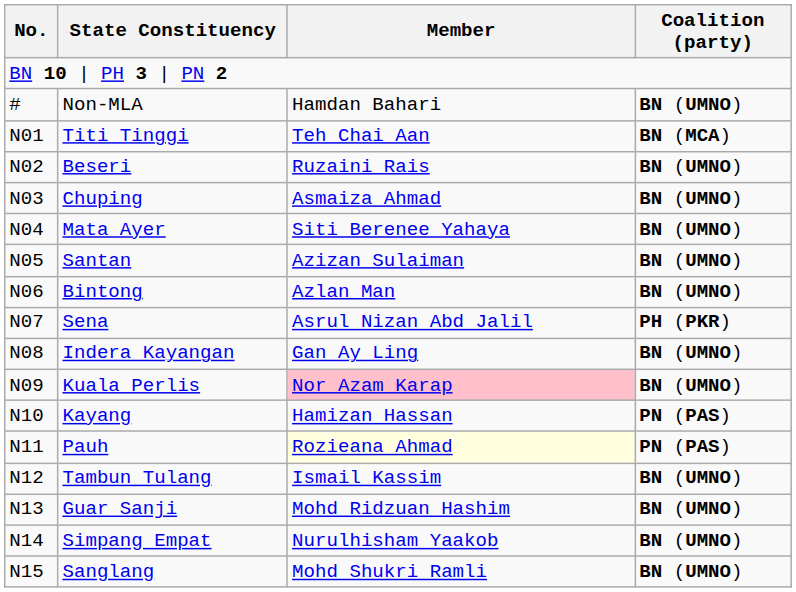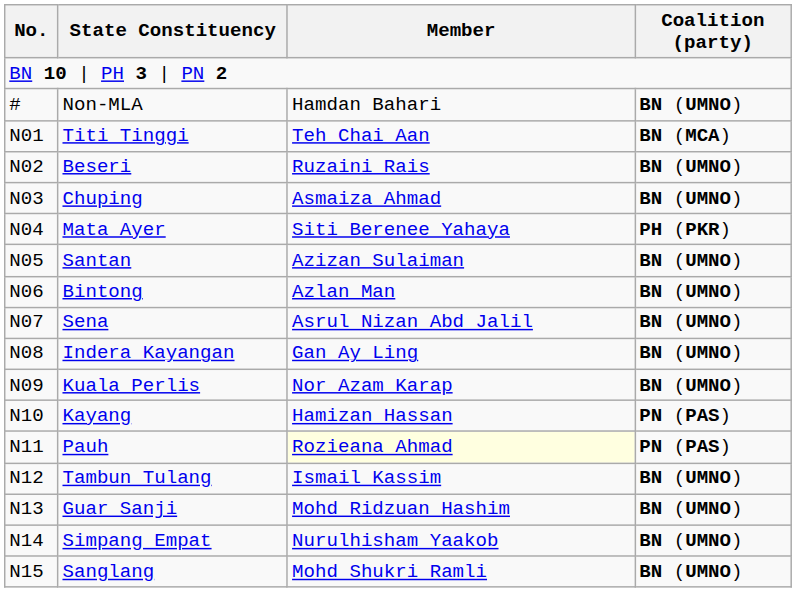(691, 229) BN (UMNO) -> (685, 229) PH (PKR)
(685, 323) PH (PKR) -> (691, 323) BN (UMNO)
(372, 385) pink background -> (372, 385) no background
